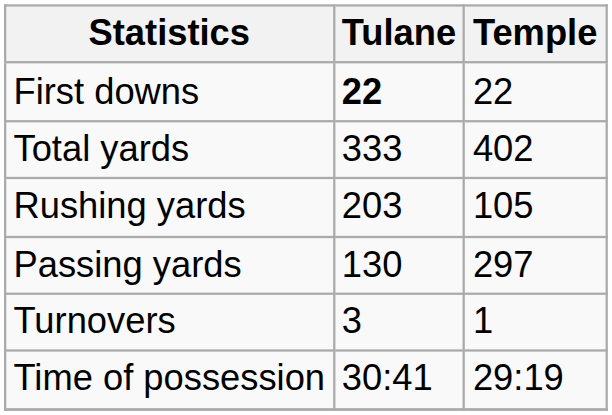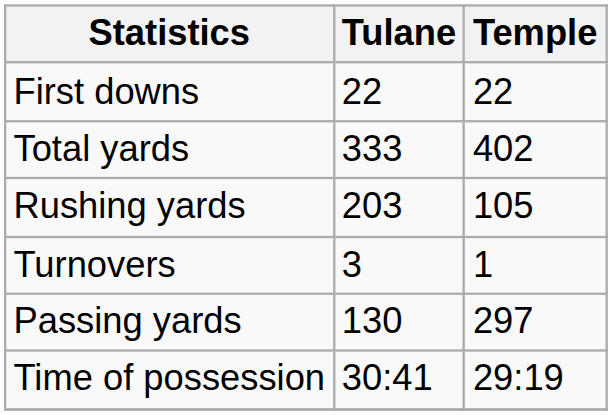(362, 91) bold -> (362, 91) normal
rows swapped: (128, 264) <-> (95, 321)
